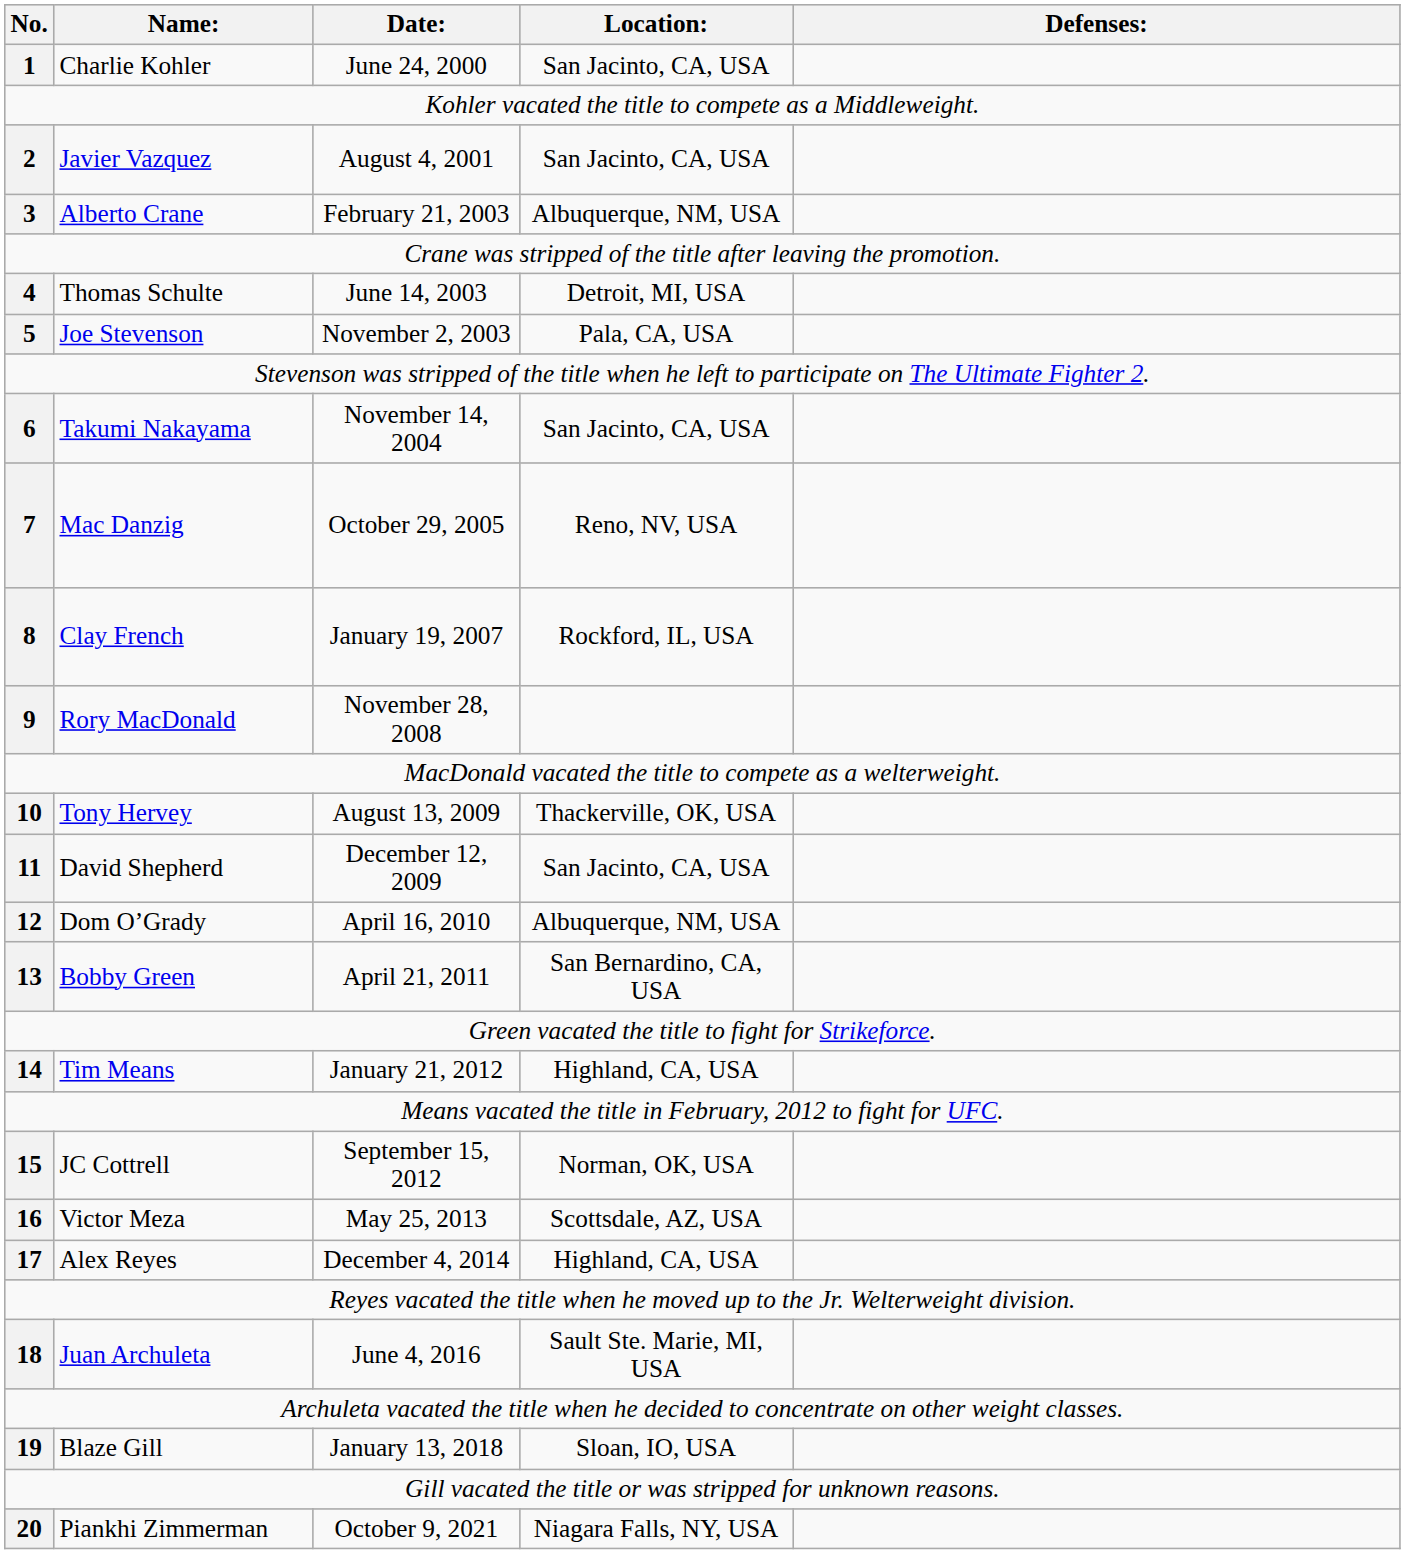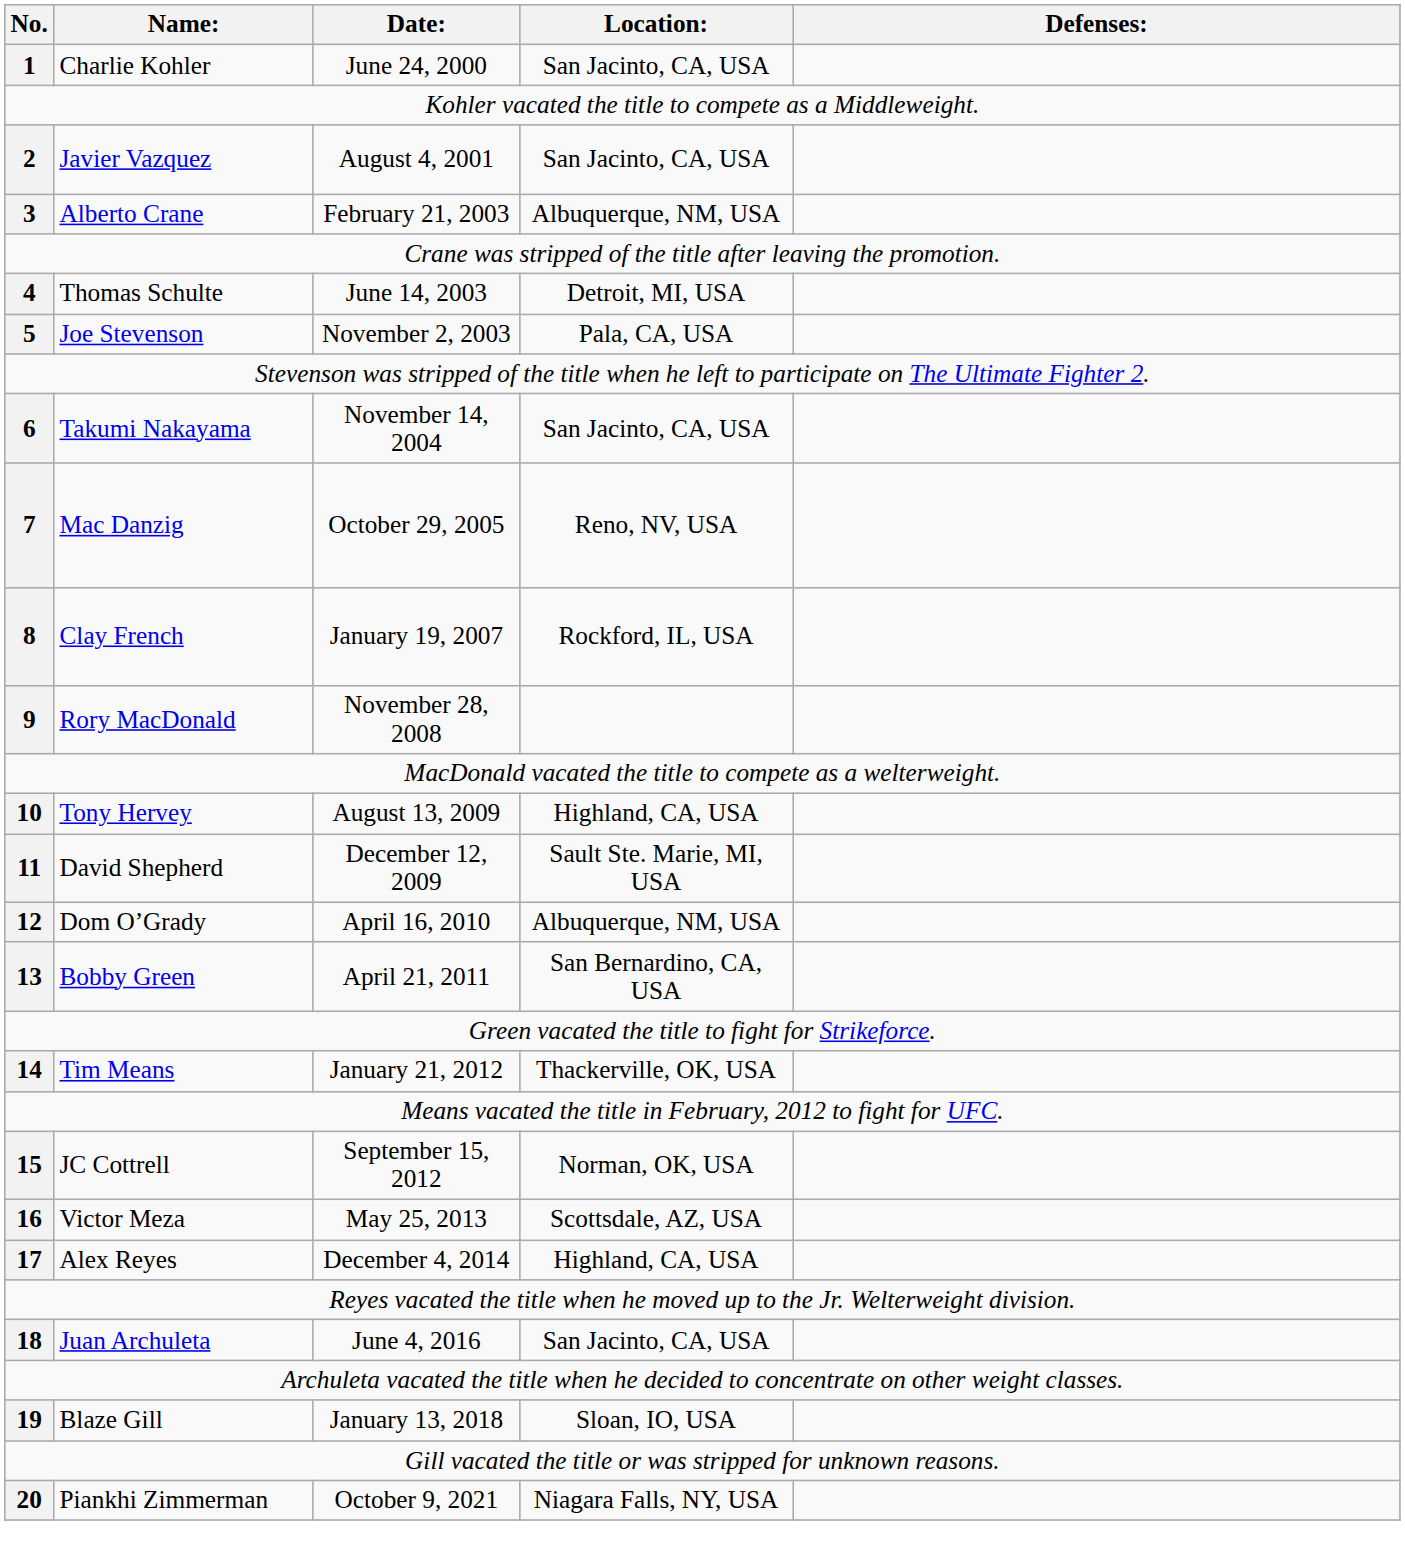(656, 813) Thackerville, OK, USA -> (656, 813) Highland, CA, USA
(656, 867) San Jacinto, CA, USA -> (656, 867) Sault Ste. Marie, MI, USA
(656, 1070) Highland, CA, USA -> (656, 1070) Thackerville, OK, USA
(656, 1353) Sault Ste. Marie, MI, USA -> (656, 1339) San Jacinto, CA, USA
